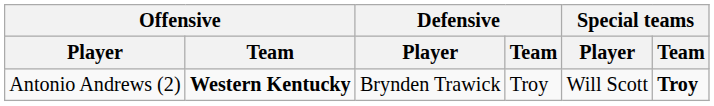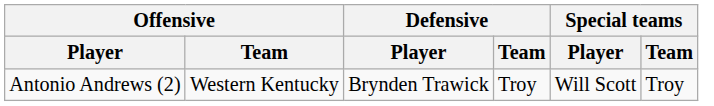(270, 84) bold -> (264, 84) normal
(678, 84) bold -> (665, 84) normal
